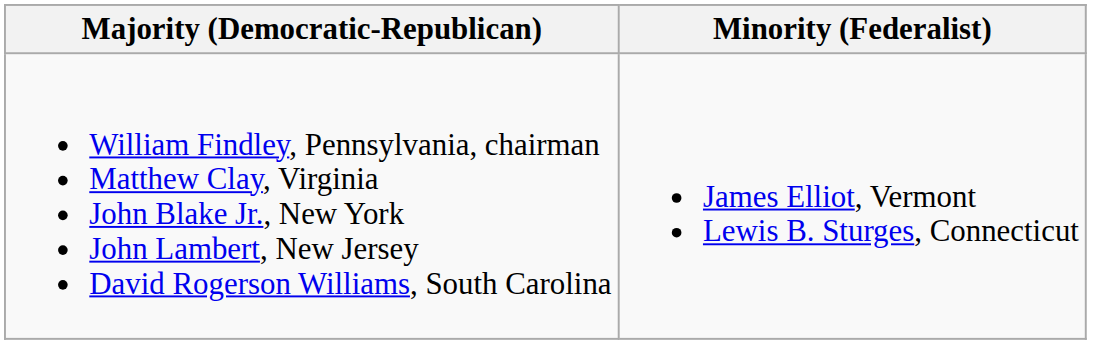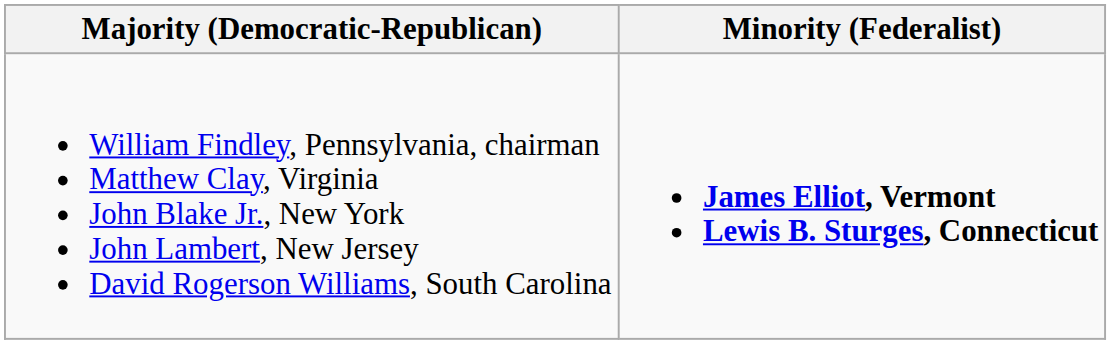(852, 214) normal -> (862, 214) bold
